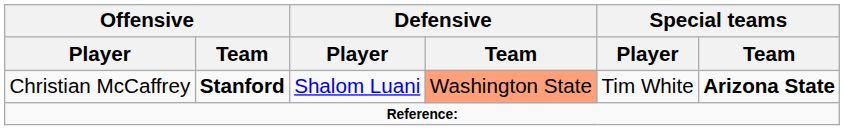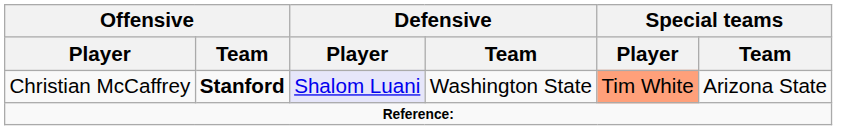(357, 86) no background -> (357, 86) lavender background
(511, 86) lightsalmon background -> (511, 86) no background
(648, 86) no background -> (648, 86) lightsalmon background
(769, 86) bold -> (765, 86) normal
